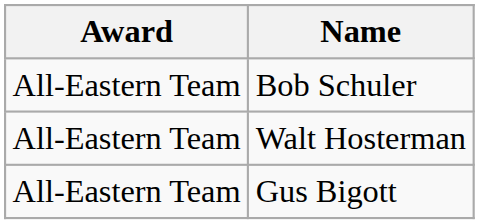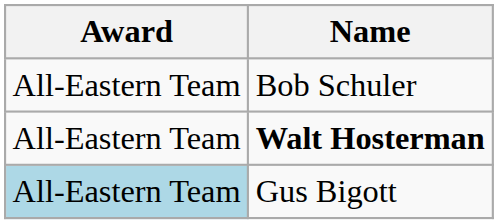(361, 138) normal -> (370, 138) bold
(127, 191) no background -> (127, 191) lightblue background
